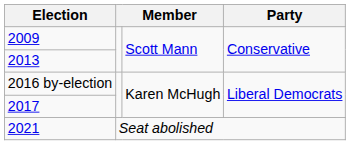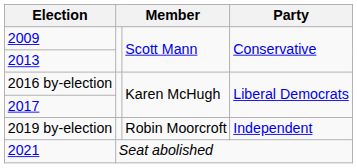+ row: (60, 128)
